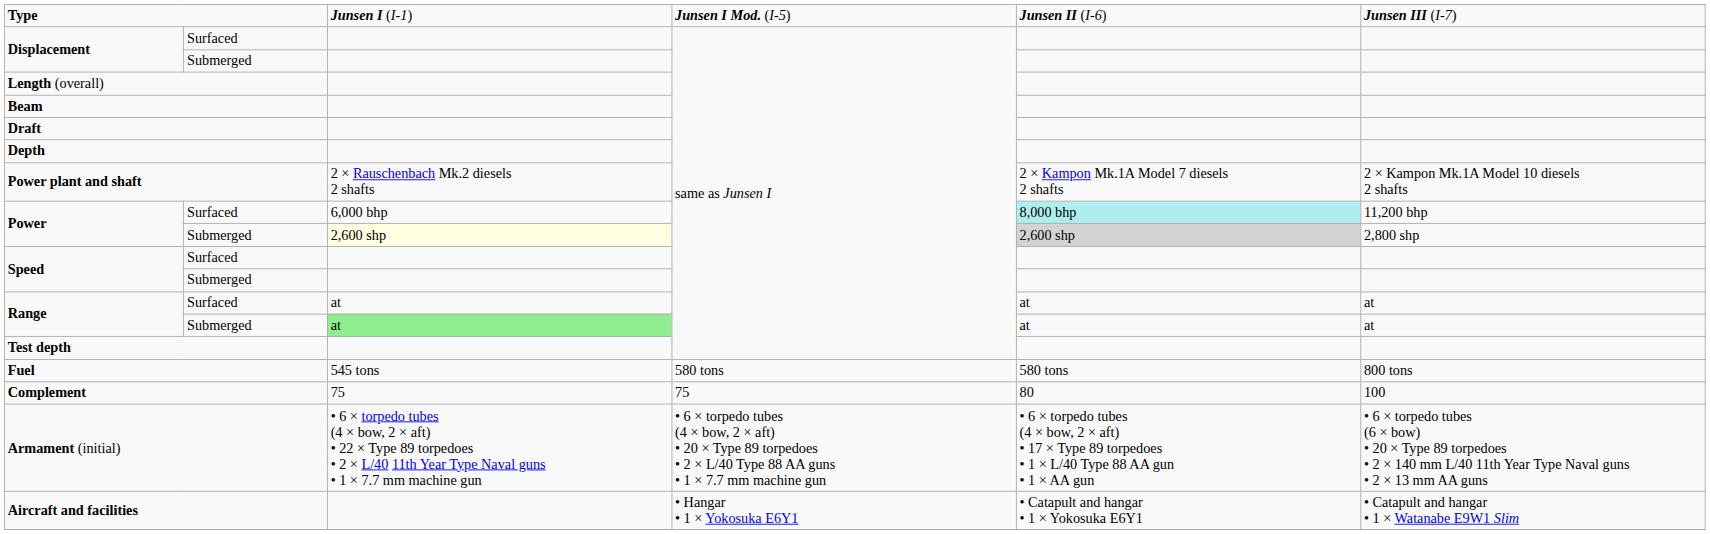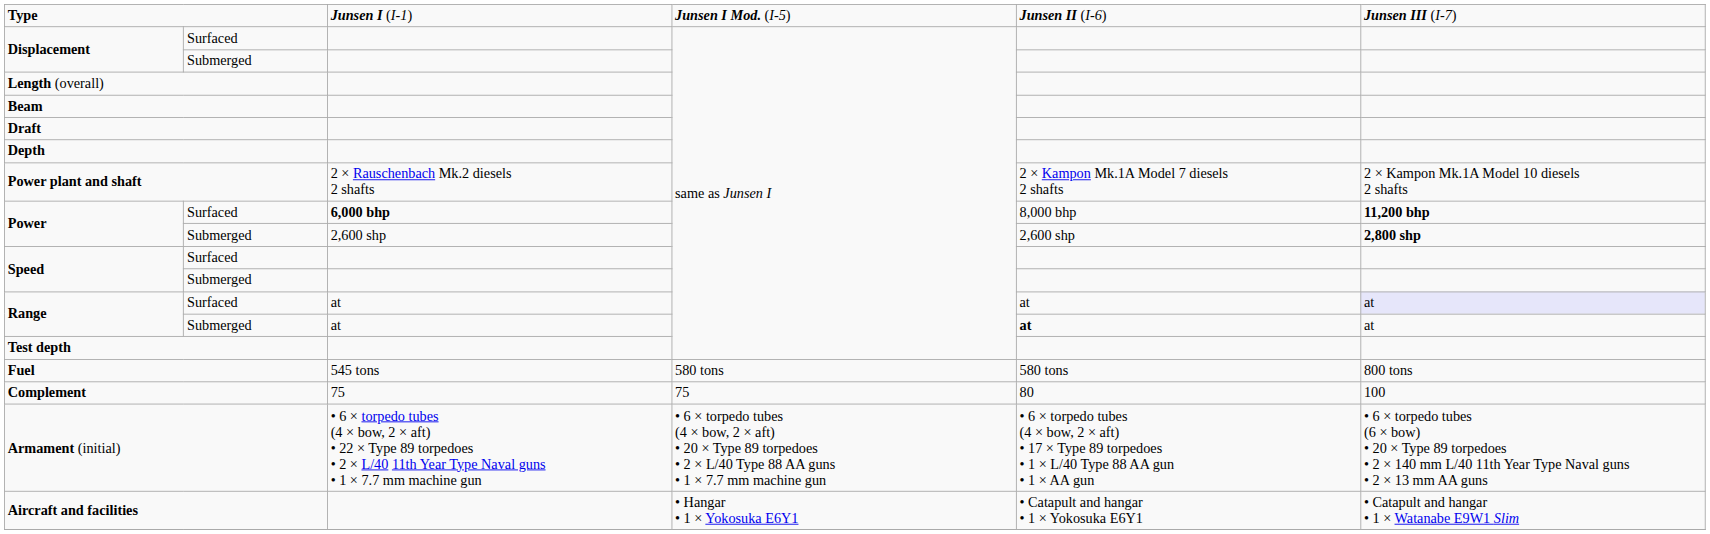(359, 212) normal -> (360, 212) bold
(1048, 212) paleturquoise background -> (1048, 212) no background
(1396, 212) normal -> (1397, 212) bold
(358, 235) lightyellow background -> (358, 235) no background
(1047, 235) lightgrey background -> (1047, 235) no background
(1392, 235) normal -> (1392, 235) bold
(1369, 302) no background -> (1369, 302) lavender background
(336, 325) lightgreen background -> (336, 325) no background
(1025, 325) normal -> (1025, 325) bold
